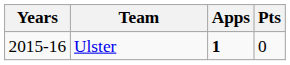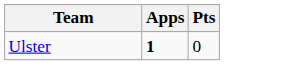- column: (37, 18)
